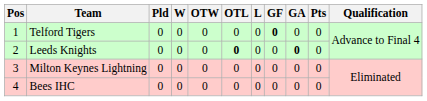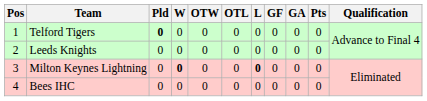(160, 31) normal -> (160, 31) bold
(275, 31) bold -> (275, 31) normal
(236, 50) bold -> (236, 50) normal
(297, 50) bold -> (297, 50) normal
(180, 68) normal -> (180, 68) bold
(258, 68) normal -> (258, 68) bold
